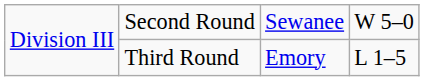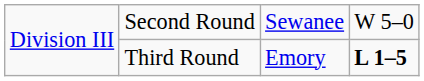(380, 57) normal -> (381, 57) bold
